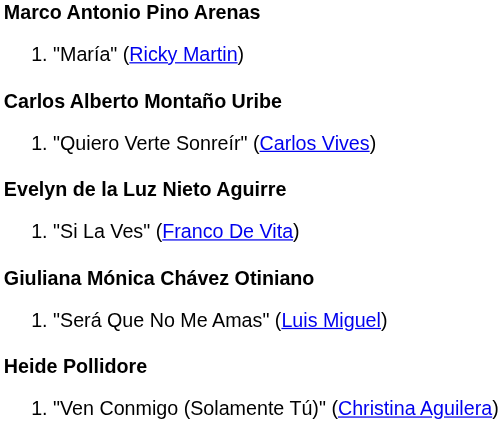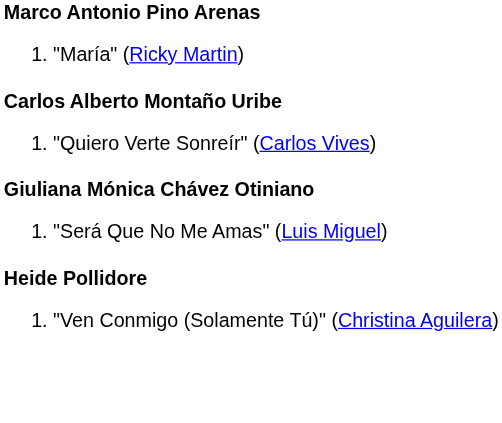- row: (251, 211)
